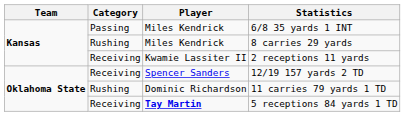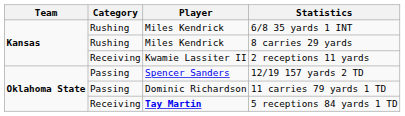(110, 28) Passing -> (110, 28) Rushing
(115, 73) Receiving -> (110, 73) Passing
(110, 89) Rushing -> (110, 89) Passing
